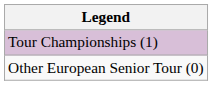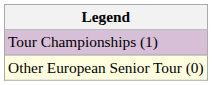(106, 67) no background -> (106, 67) lightyellow background
